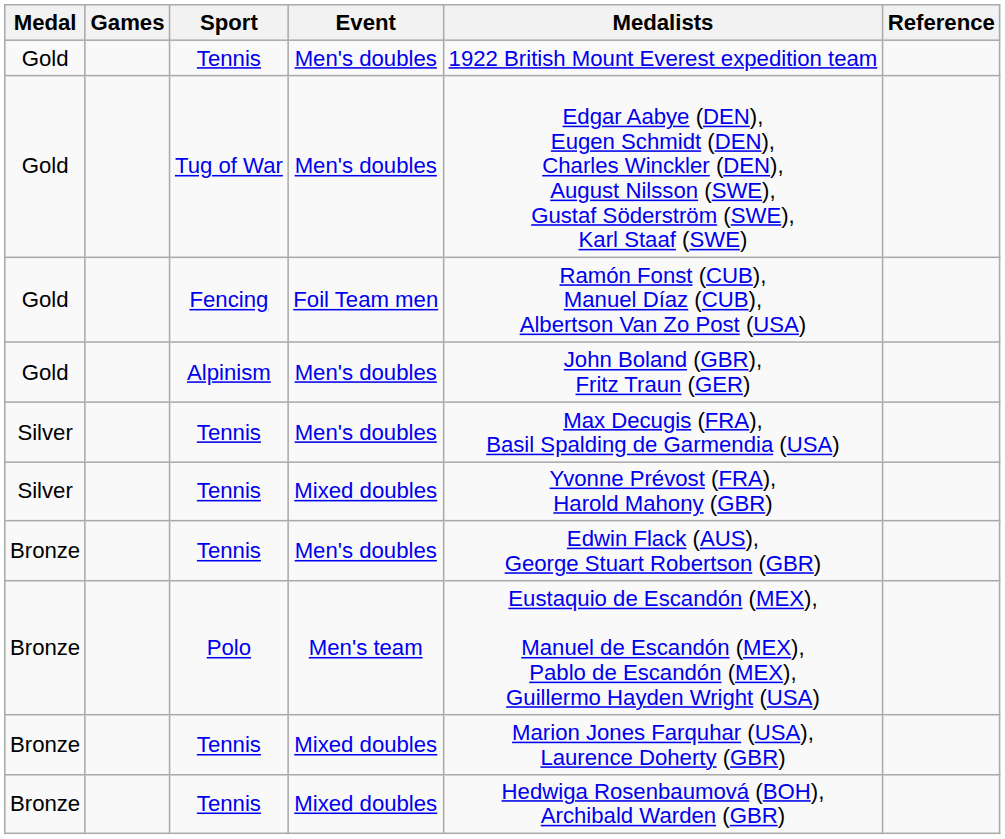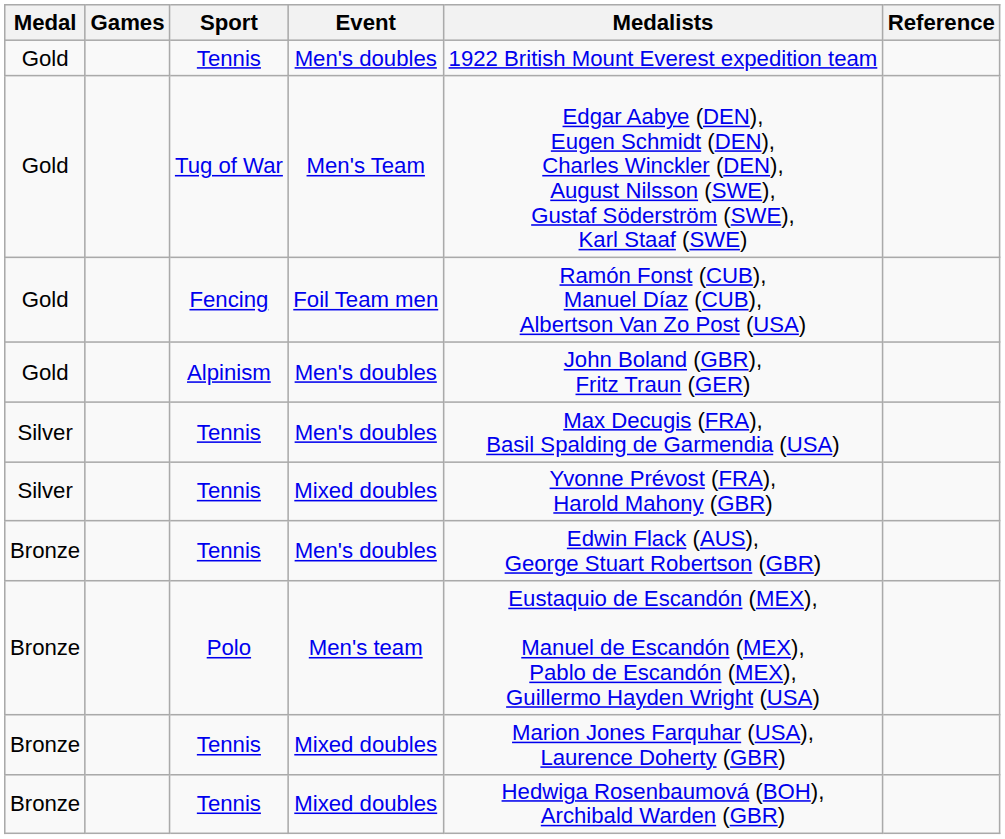(366, 167) Men's doubles -> (366, 167) Men's Team
